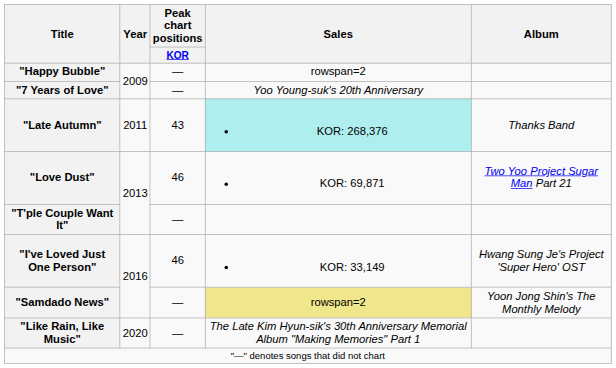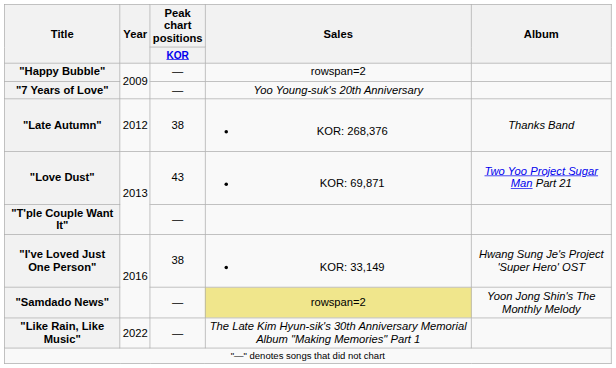(135, 125) 2011 -> (135, 125) 2012
(178, 125) 43 -> (178, 125) 38
(338, 131) paleturquoise background -> (338, 131) no background
(178, 178) 46 -> (178, 178) 43
(178, 261) 46 -> (178, 261) 38
(135, 333) 2020 -> (135, 333) 2022
